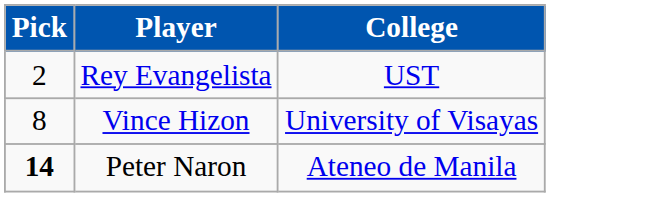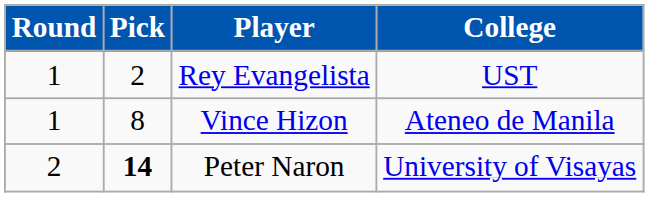+ column: (54, 27)
(412, 120) University of Visayas -> (510, 120) Ateneo de Manila
(412, 167) Ateneo de Manila -> (510, 167) University of Visayas
